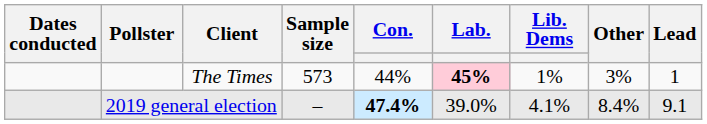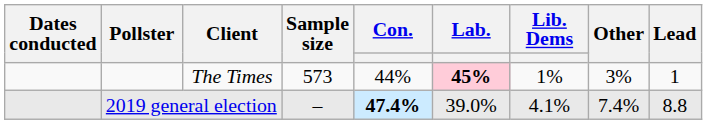(619, 105) 8.4% -> (619, 105) 7.4%
(675, 105) 9.1 -> (675, 105) 8.8
